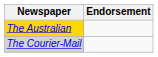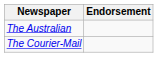(39, 28) gold background -> (39, 28) no background
(44, 44) lightgrey background -> (44, 44) no background
